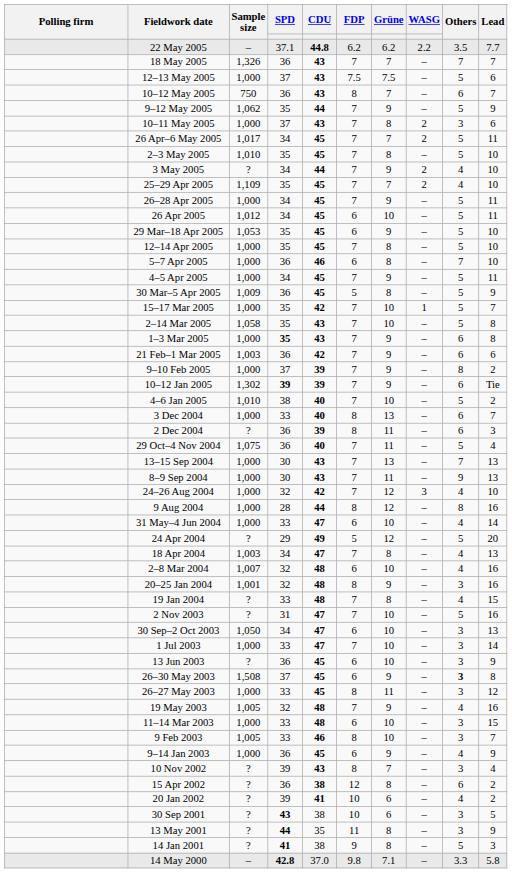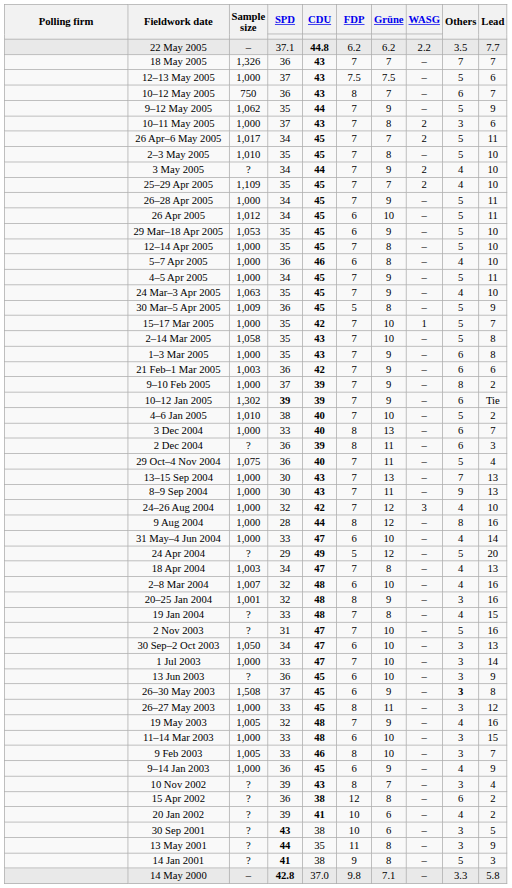(461, 262) 7 -> (461, 262) 4
+ row: (178, 293)
(285, 339) bold -> (285, 354) normal
